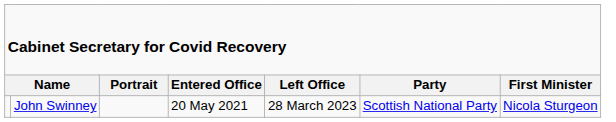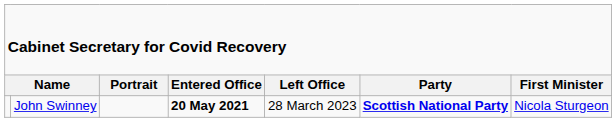(209, 106) normal -> (210, 106) bold
(430, 106) normal -> (435, 106) bold
